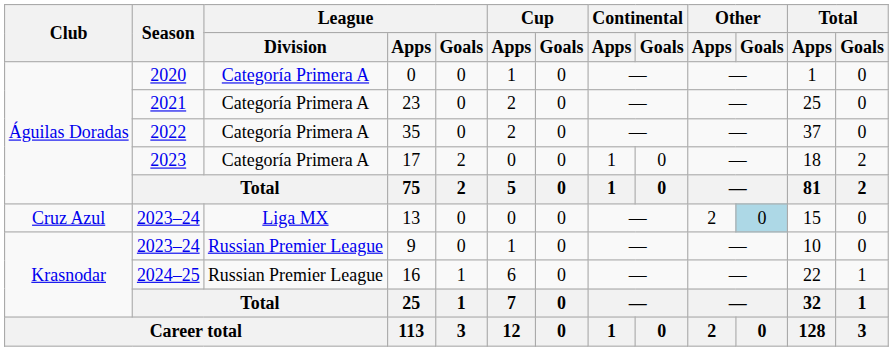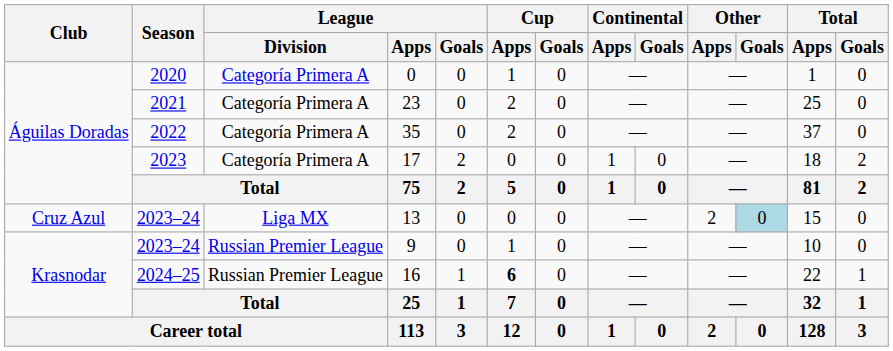(511, 274) normal -> (511, 274) bold
